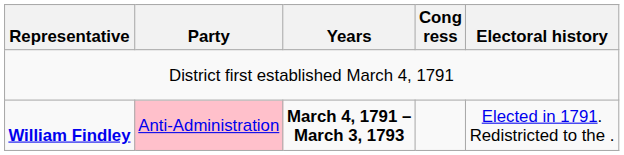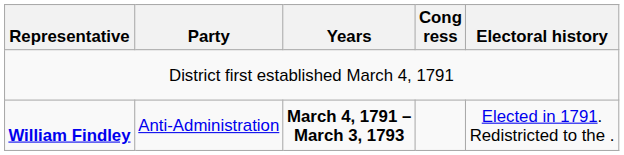(209, 125) pink background -> (209, 125) no background
